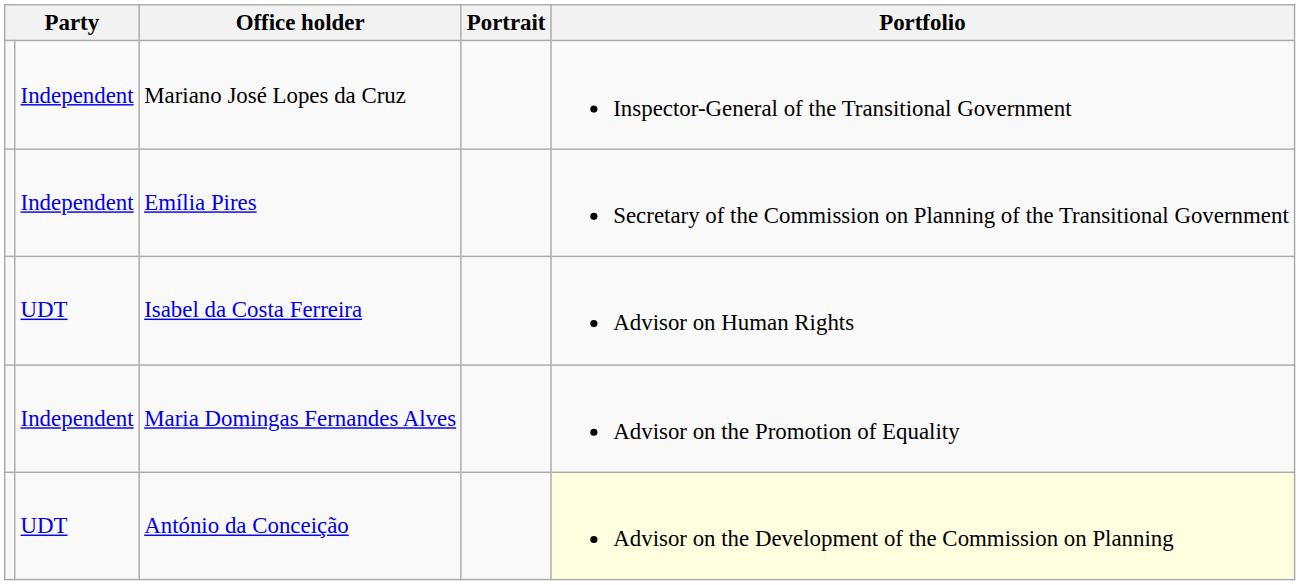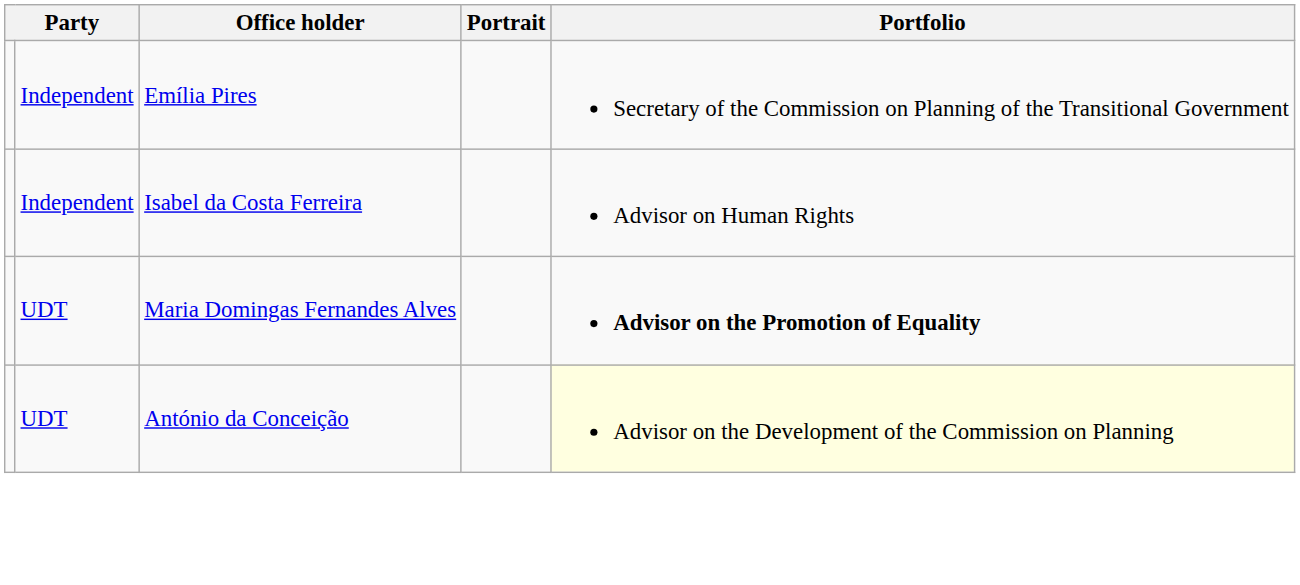- row: (275, 94)
(44, 310) UDT -> (77, 202) Independent
(77, 418) Independent -> (44, 310) UDT
(922, 431) normal -> (922, 323) bold
